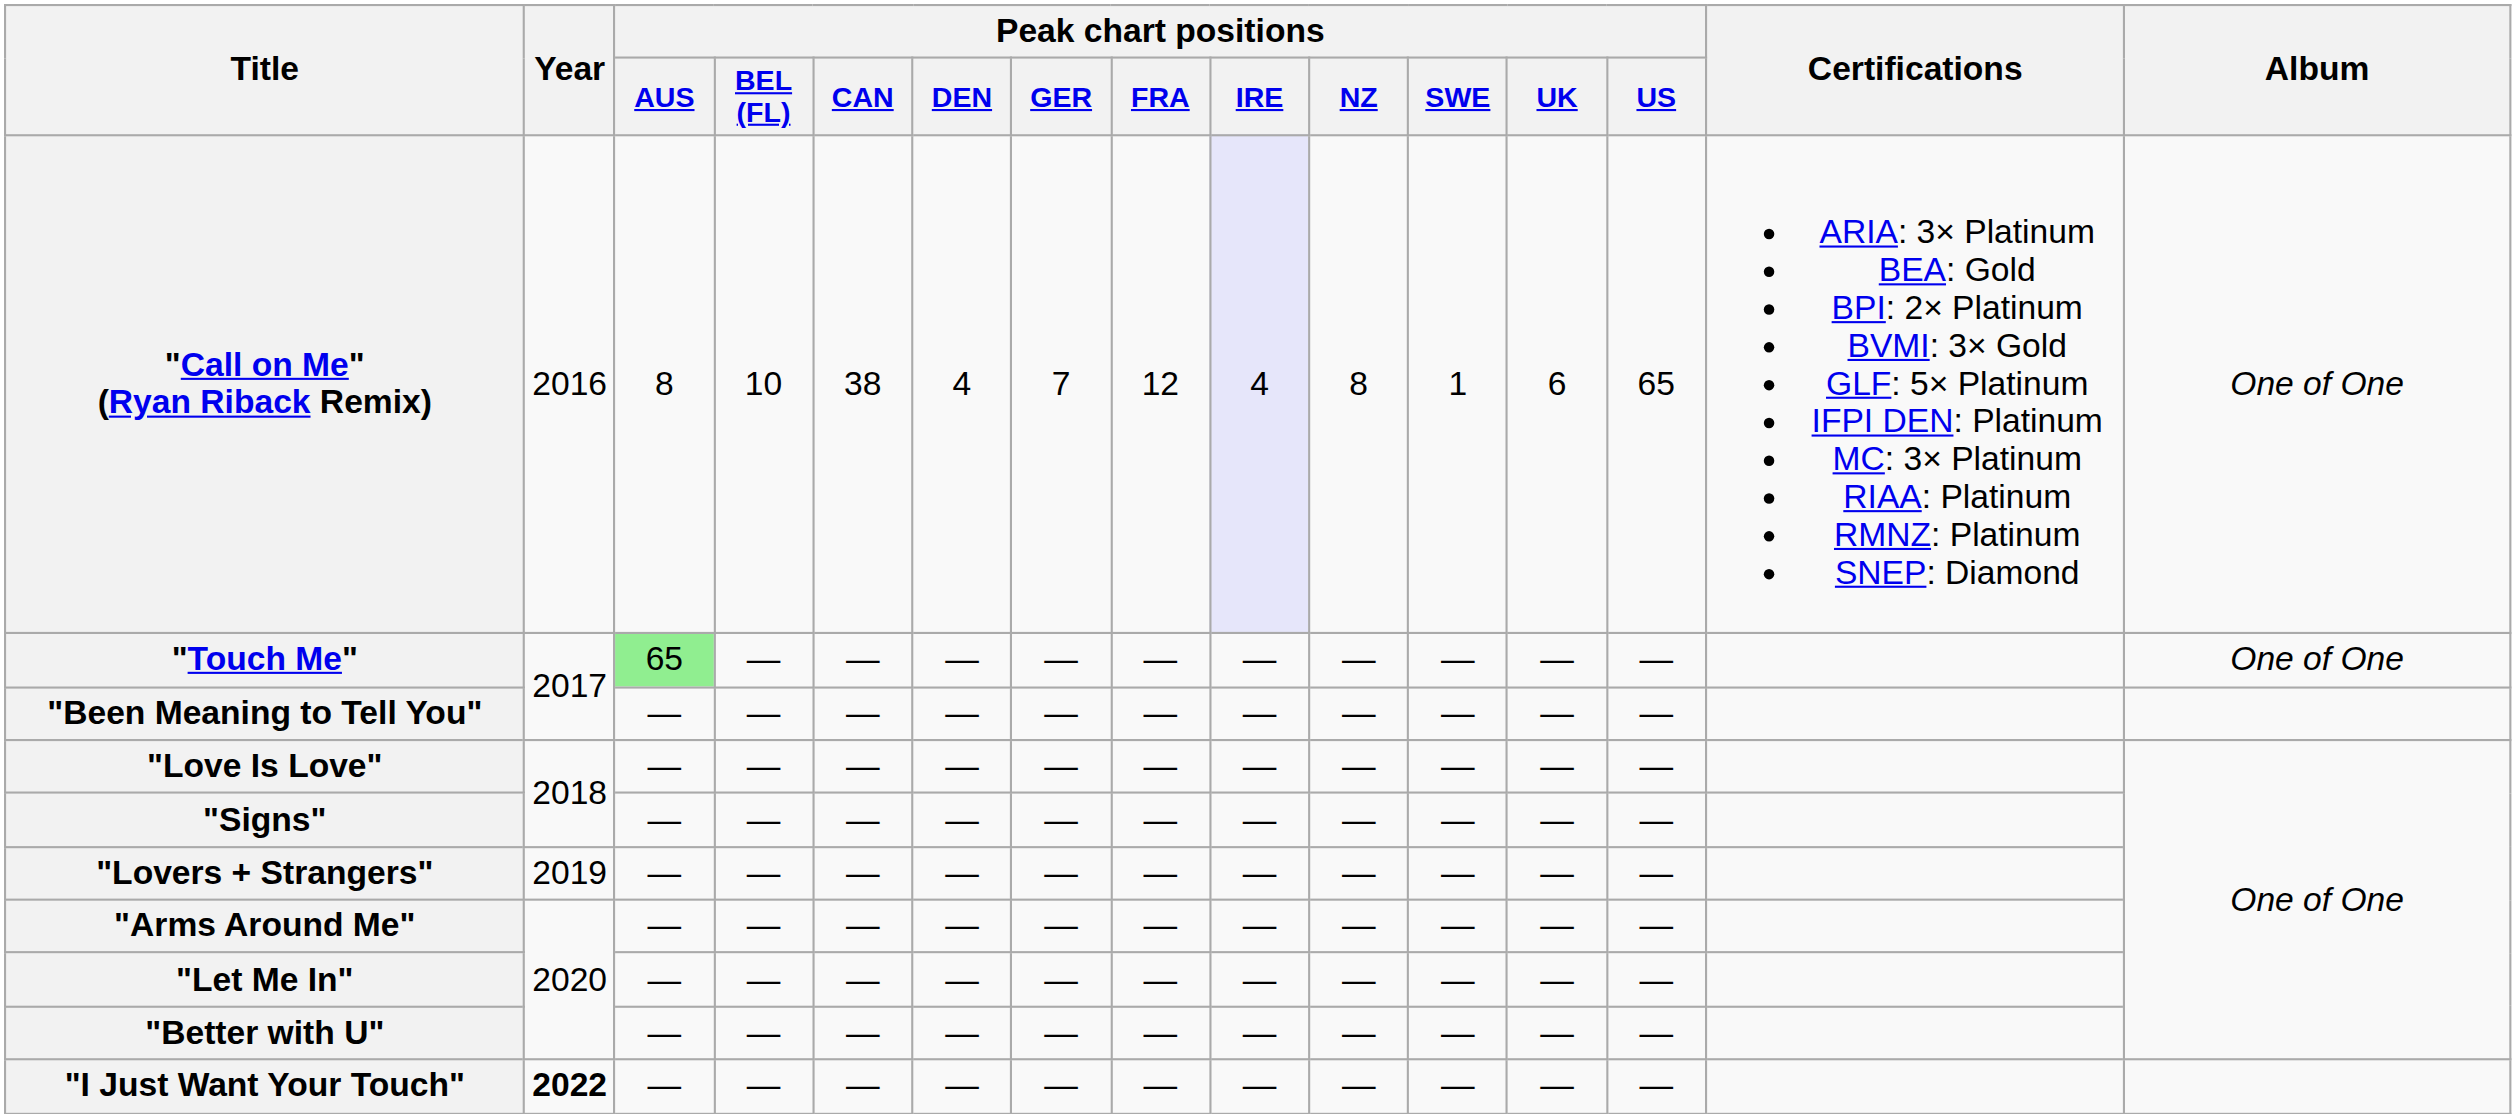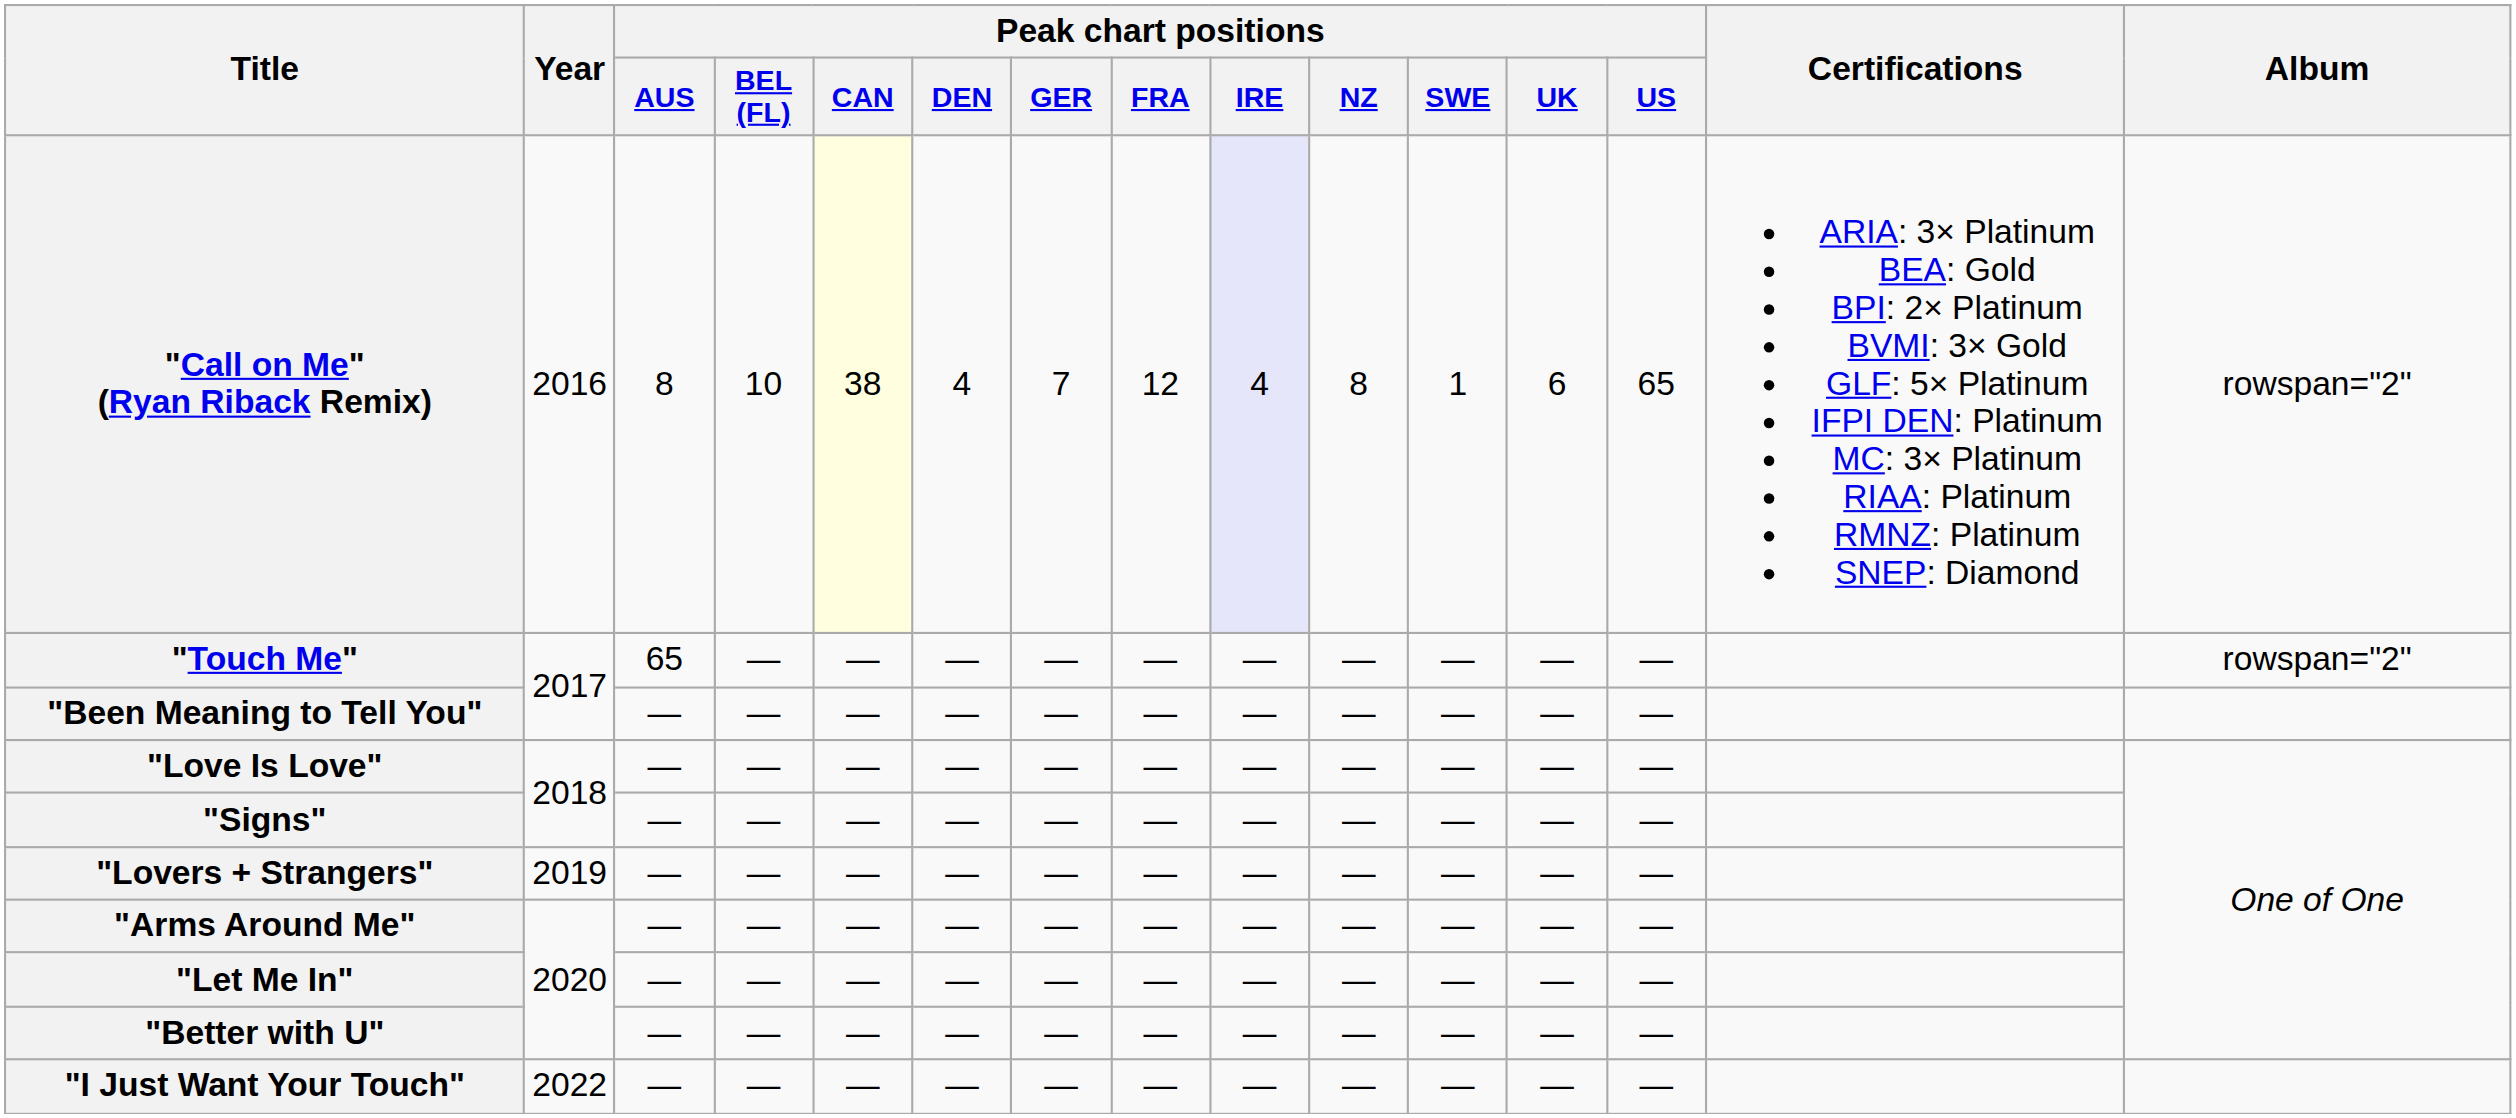(863, 383) no background -> (863, 383) lightyellow background
(2317, 383) One of One -> (2317, 383) rowspan="2"
(664, 659) lightgreen background -> (664, 659) no background
(2317, 659) One of One -> (2317, 659) rowspan="2"
(570, 1085) bold -> (570, 1085) normal
